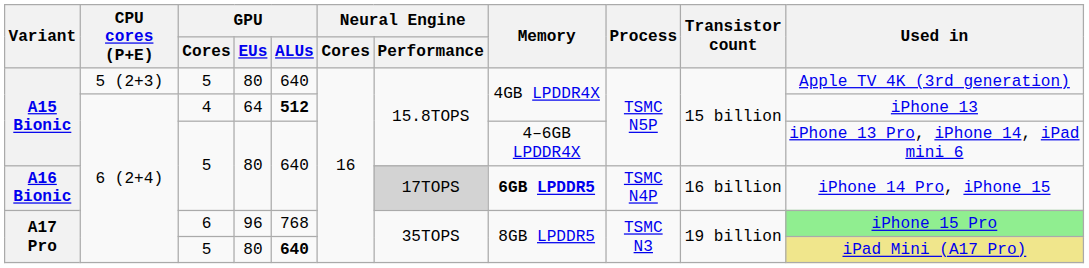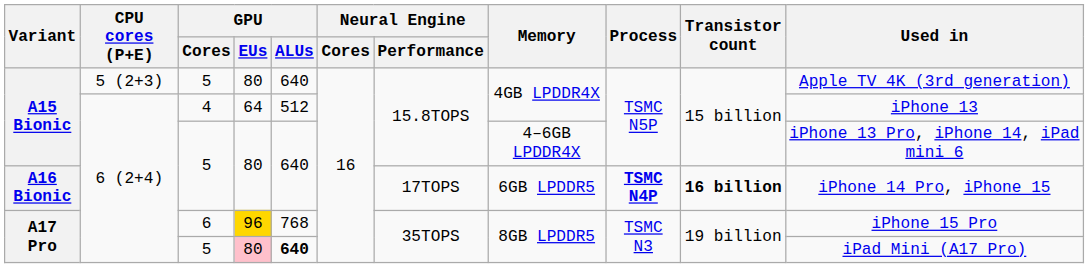(294, 108) bold -> (294, 108) normal
(431, 188) lightgrey background -> (431, 188) no background
(547, 188) bold -> (547, 188) normal
(643, 188) normal -> (643, 188) bold
(733, 188) normal -> (733, 188) bold
(253, 224) no background -> (253, 224) gold background
(934, 224) lightgreen background -> (934, 224) no background
(253, 250) no background -> (253, 250) pink background
(934, 250) khaki background -> (934, 250) no background
